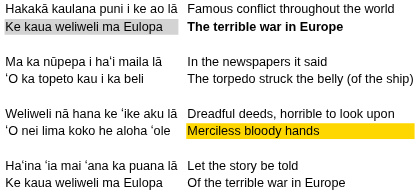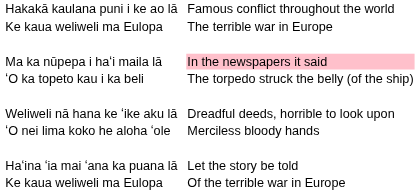(84, 26) lightgrey background -> (84, 26) no background
(265, 26) bold -> (260, 26) normal
(257, 61) no background -> (257, 61) pink background
(253, 131) gold background -> (253, 131) no background
